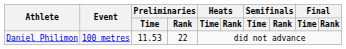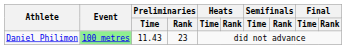(106, 37) no background -> (106, 37) lightgreen background
(150, 37) 11.53 -> (150, 37) 11.43
(183, 37) 22 -> (183, 37) 23
